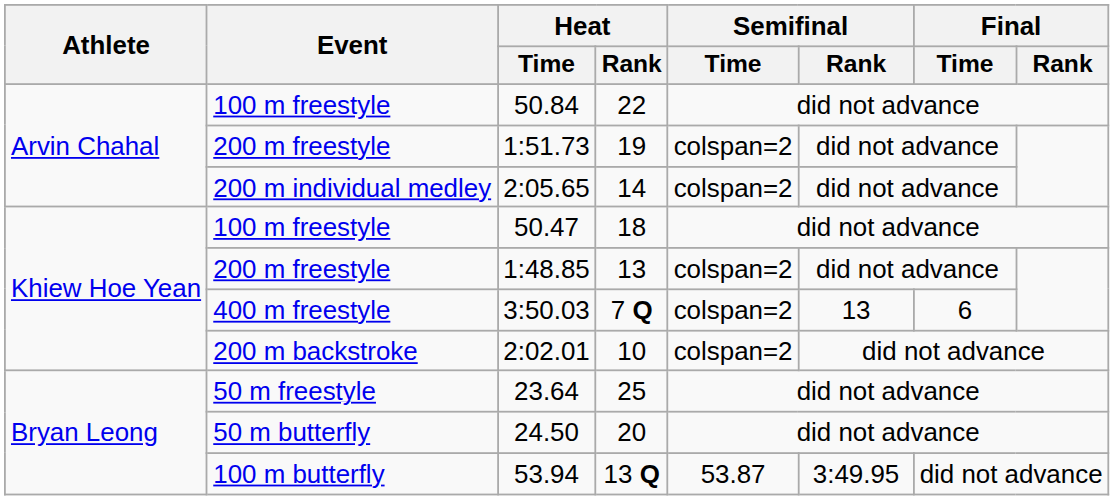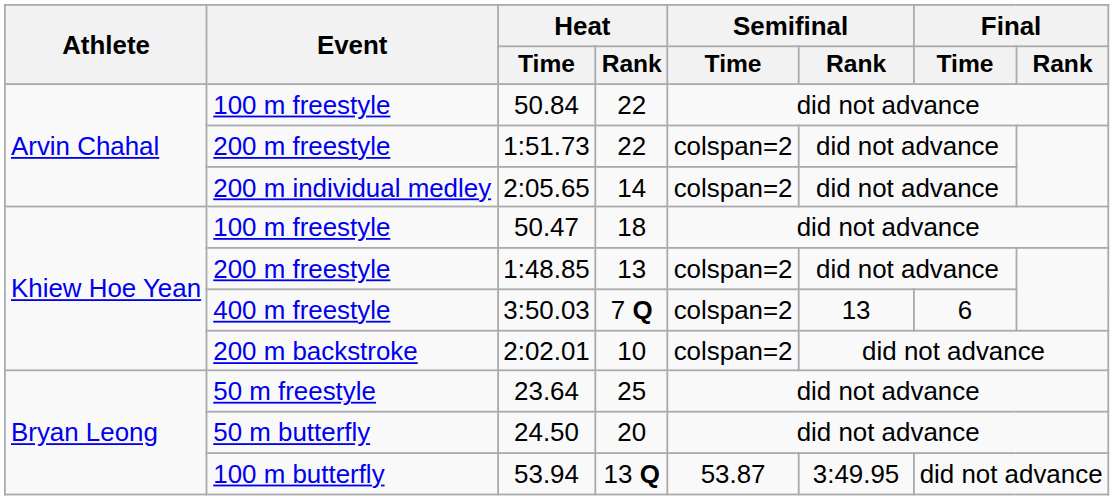(632, 146) 19 -> (632, 146) 22
